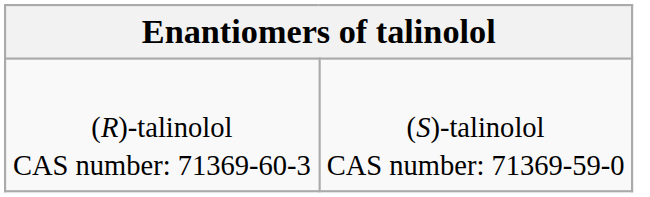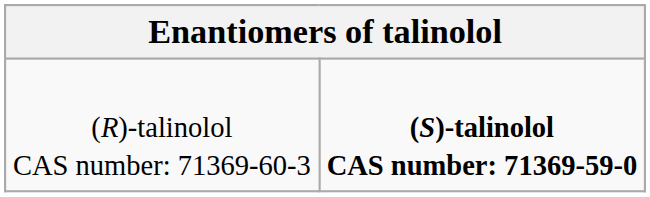(476, 145) normal -> (482, 143) bold
